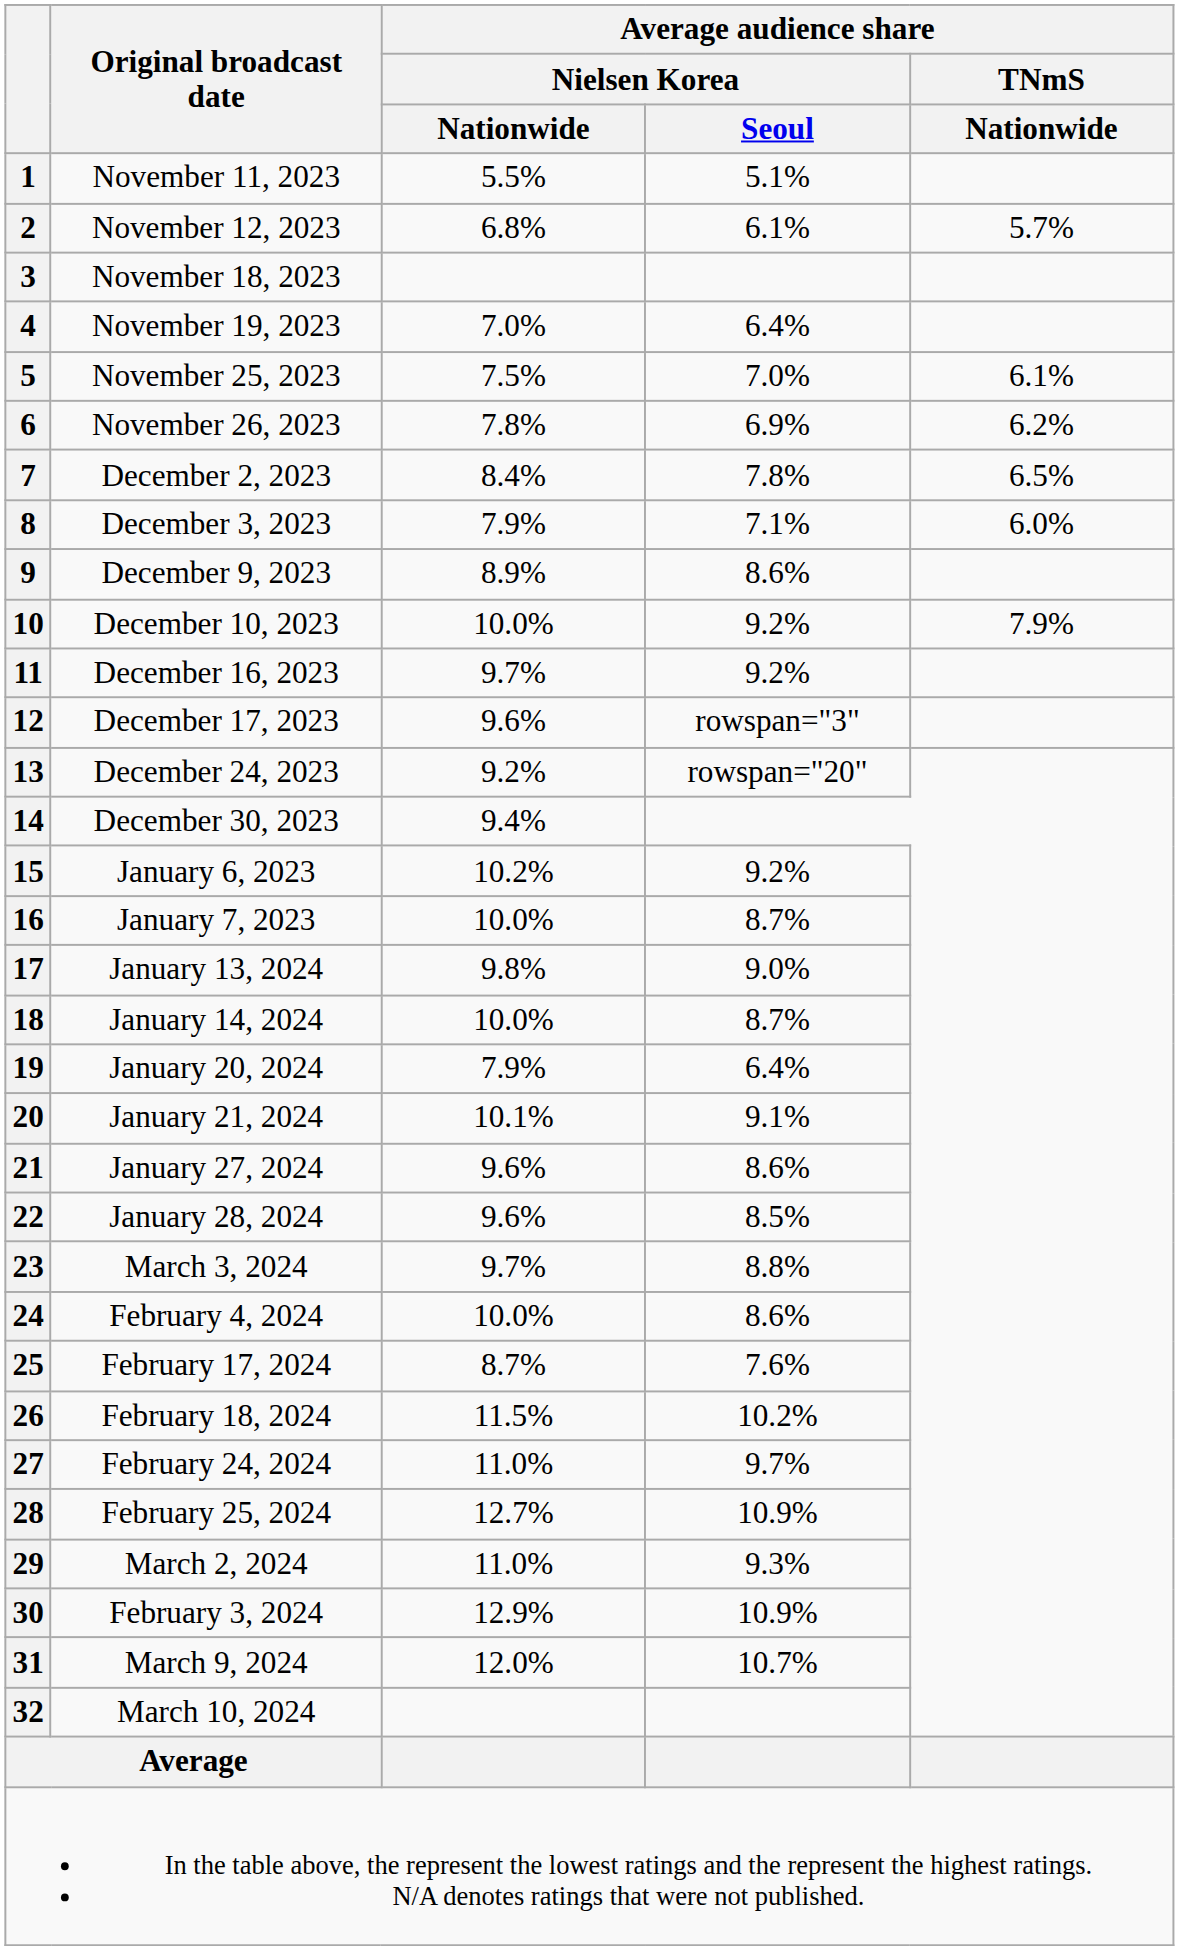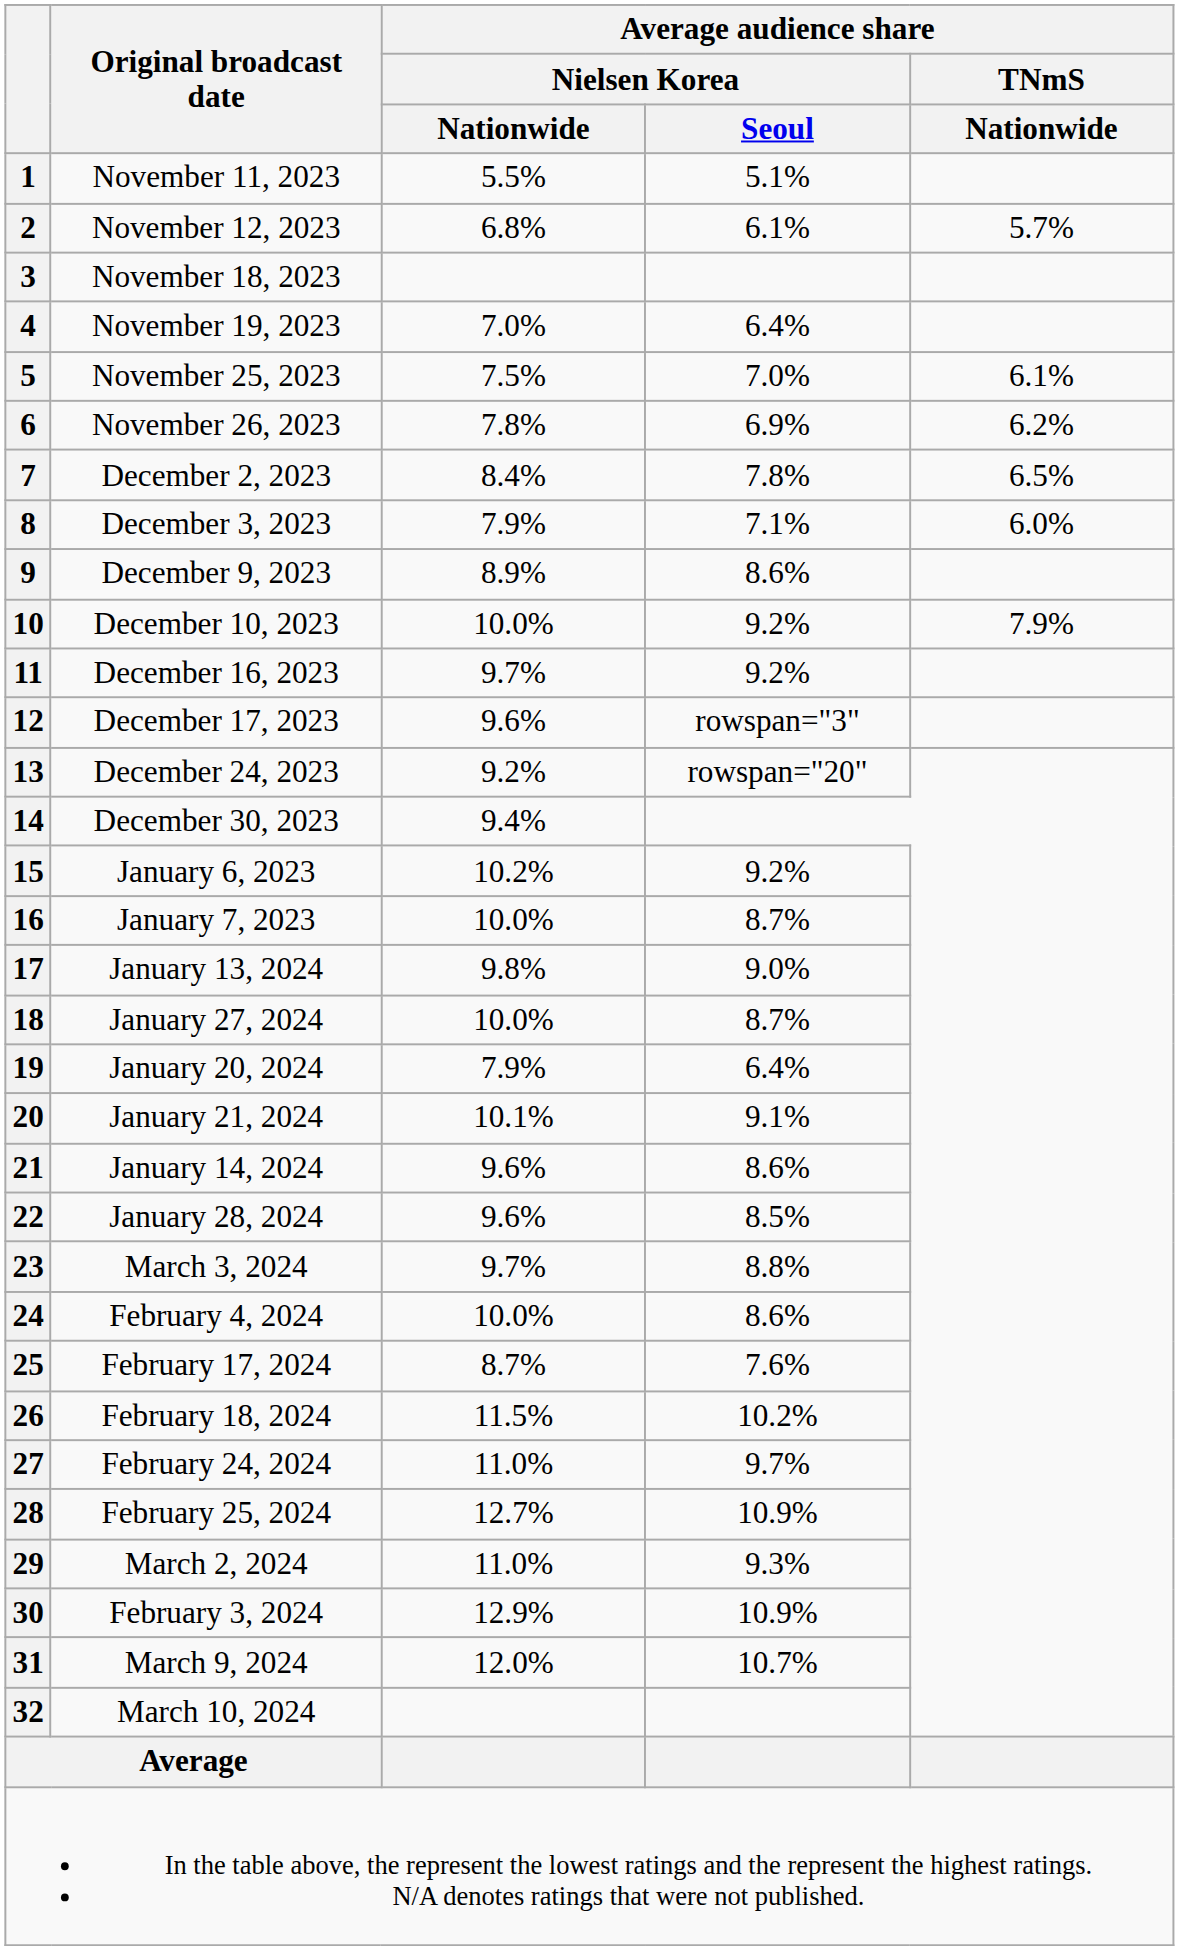(216, 1018) January 14, 2024 -> (216, 1018) January 27, 2024
(216, 1167) January 27, 2024 -> (216, 1167) January 14, 2024
